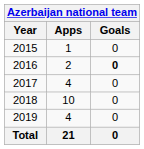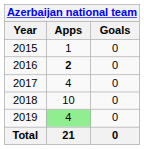(68, 65) normal -> (68, 65) bold
(115, 65) bold -> (115, 65) normal
(68, 118) no background -> (68, 118) lightgreen background
